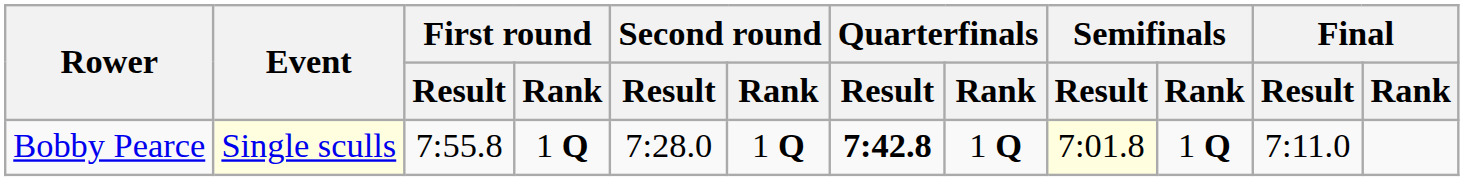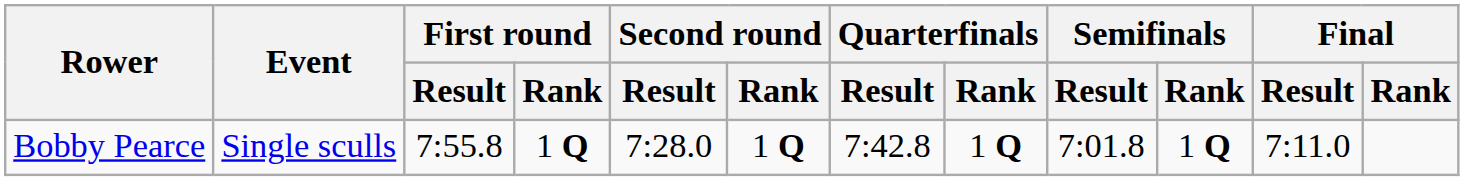(309, 146) lightyellow background -> (309, 146) no background
(887, 146) bold -> (887, 146) normal
(1101, 146) lightyellow background -> (1101, 146) no background
